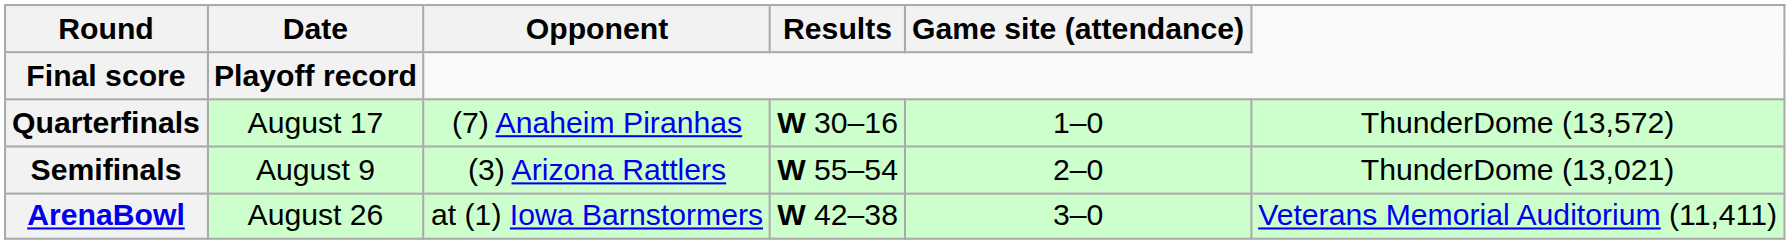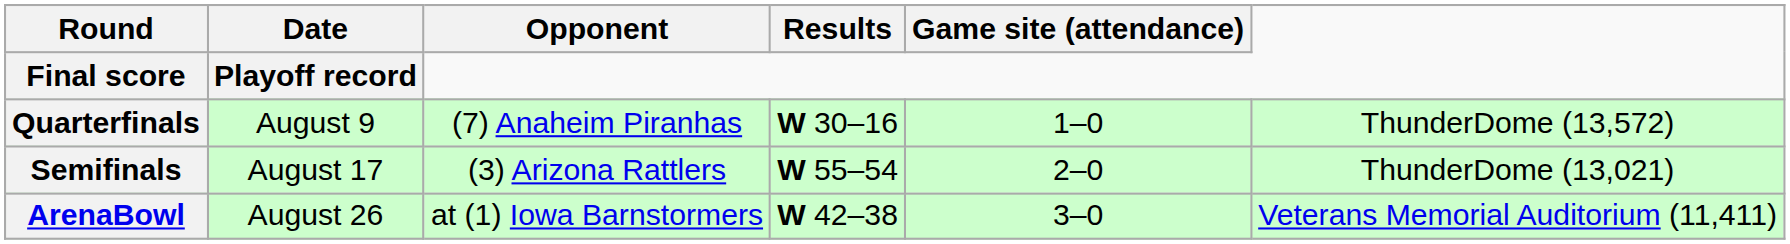(315, 122) August 17 -> (315, 122) August 9
(315, 169) August 9 -> (315, 169) August 17
